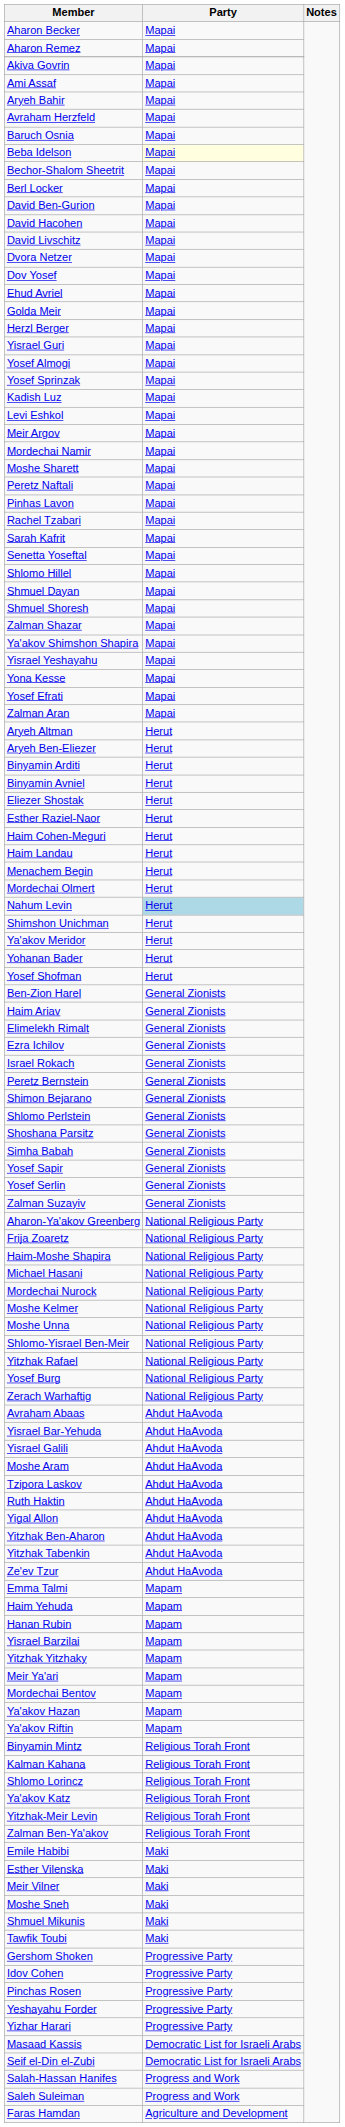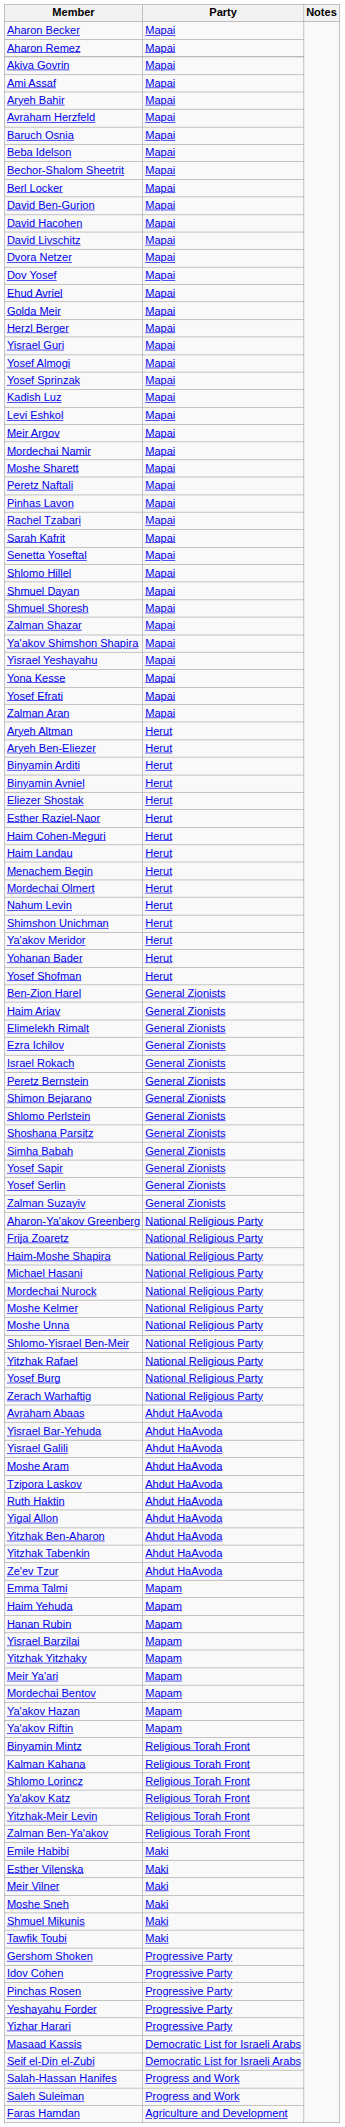(160, 153) lightyellow background -> (160, 153) no background
(159, 906) lightblue background -> (159, 906) no background
